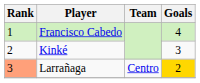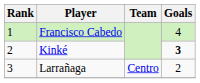(178, 50) normal -> (178, 50) bold
(10, 68) lightsalmon background -> (10, 68) no background
(178, 68) gold background -> (178, 68) no background
